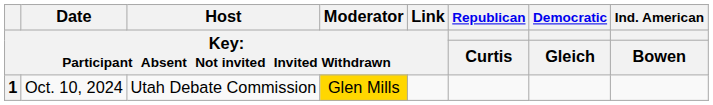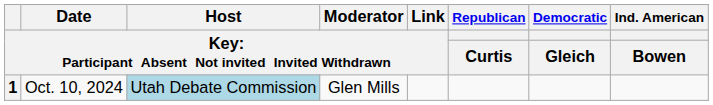(223, 87) no background -> (223, 87) lightblue background
(364, 87) gold background -> (364, 87) no background
